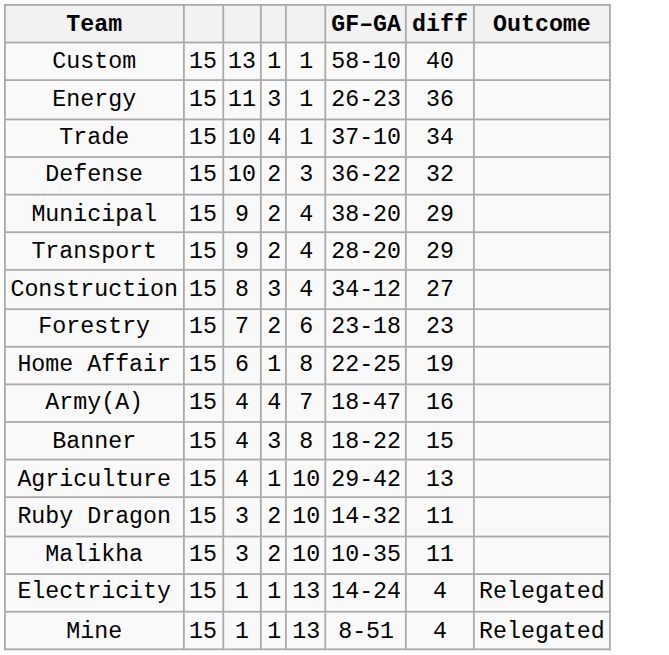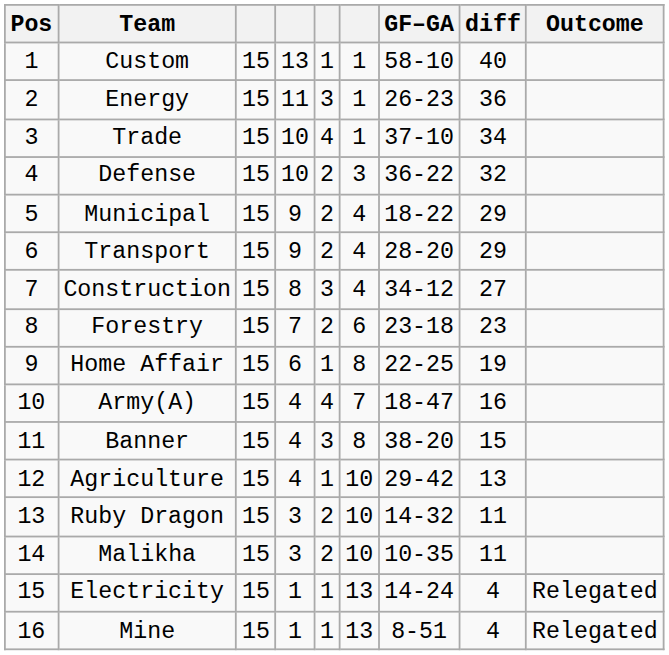+ column: (31, 24)
(366, 213) 38-20 -> (419, 213) 18-22
(366, 441) 18-22 -> (419, 441) 38-20
